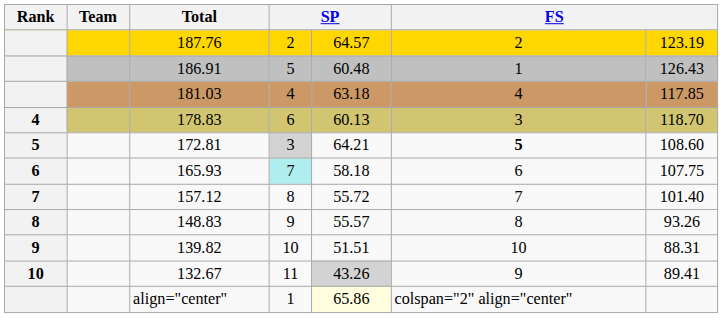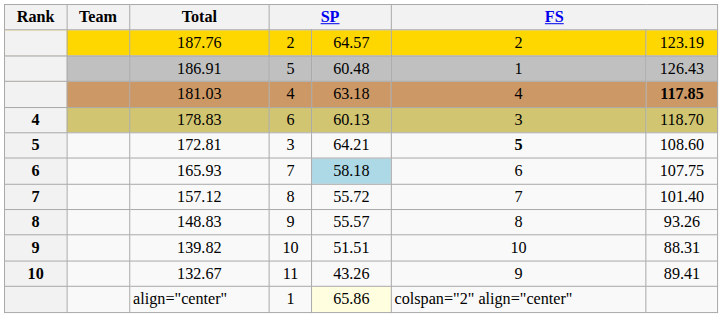(682, 94) normal -> (682, 94) bold
(291, 145) lightgrey background -> (291, 145) no background
(291, 171) paleturquoise background -> (291, 171) no background
(351, 171) no background -> (351, 171) lightblue background
(351, 273) lightgrey background -> (351, 273) no background
